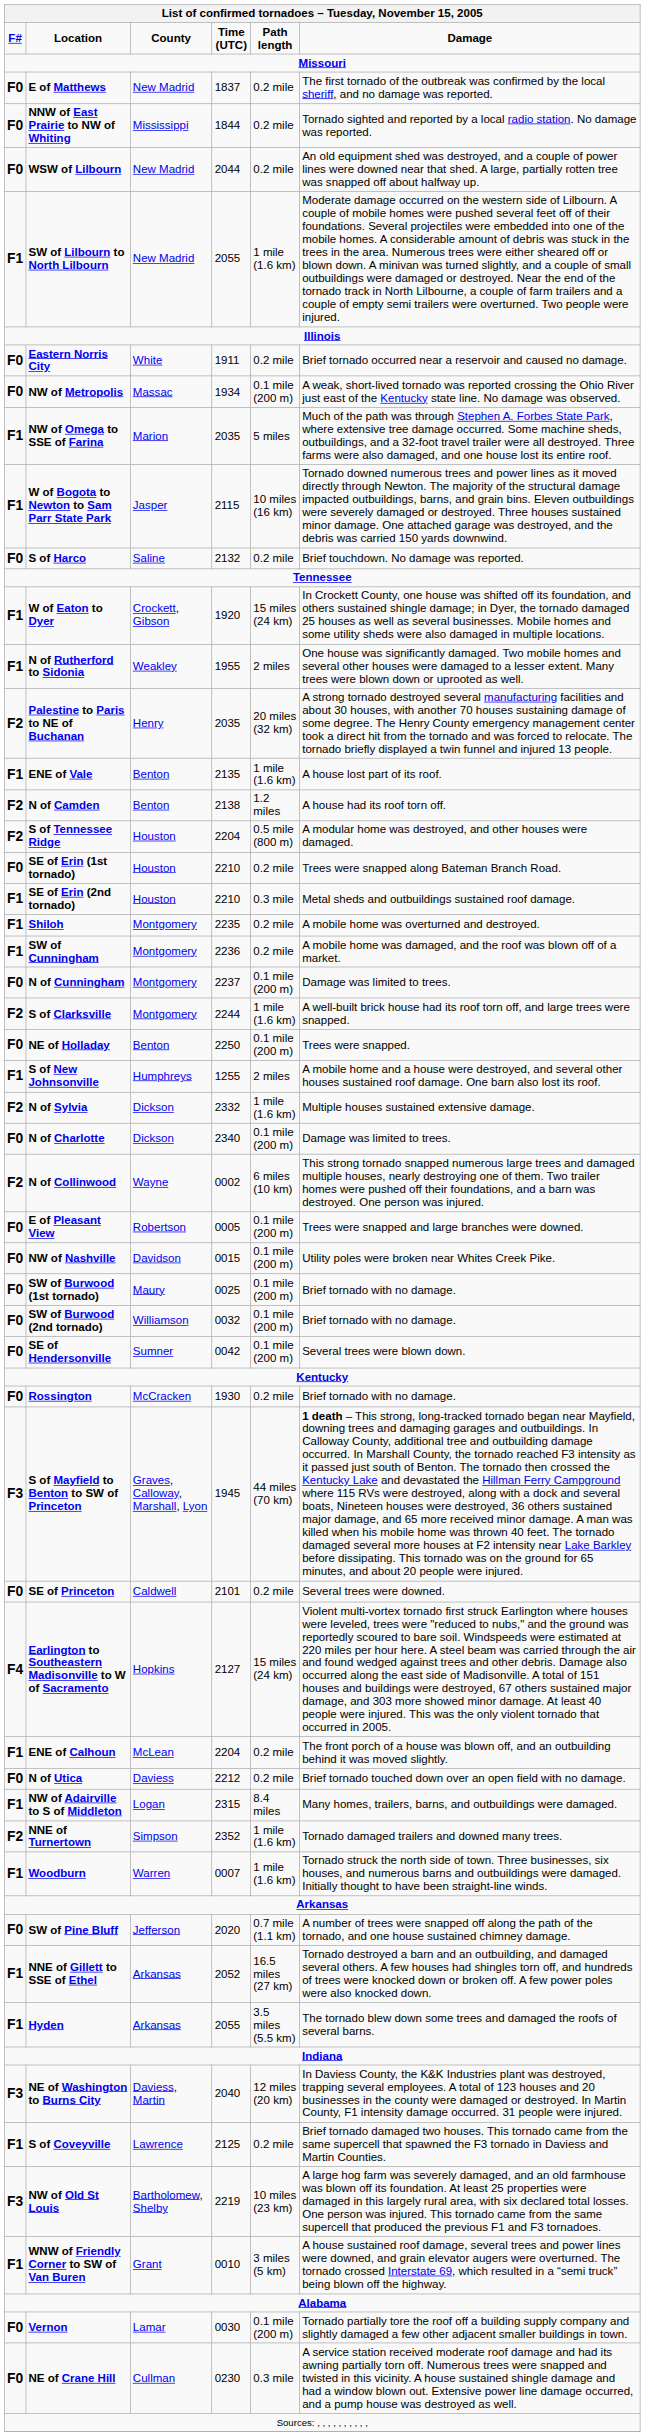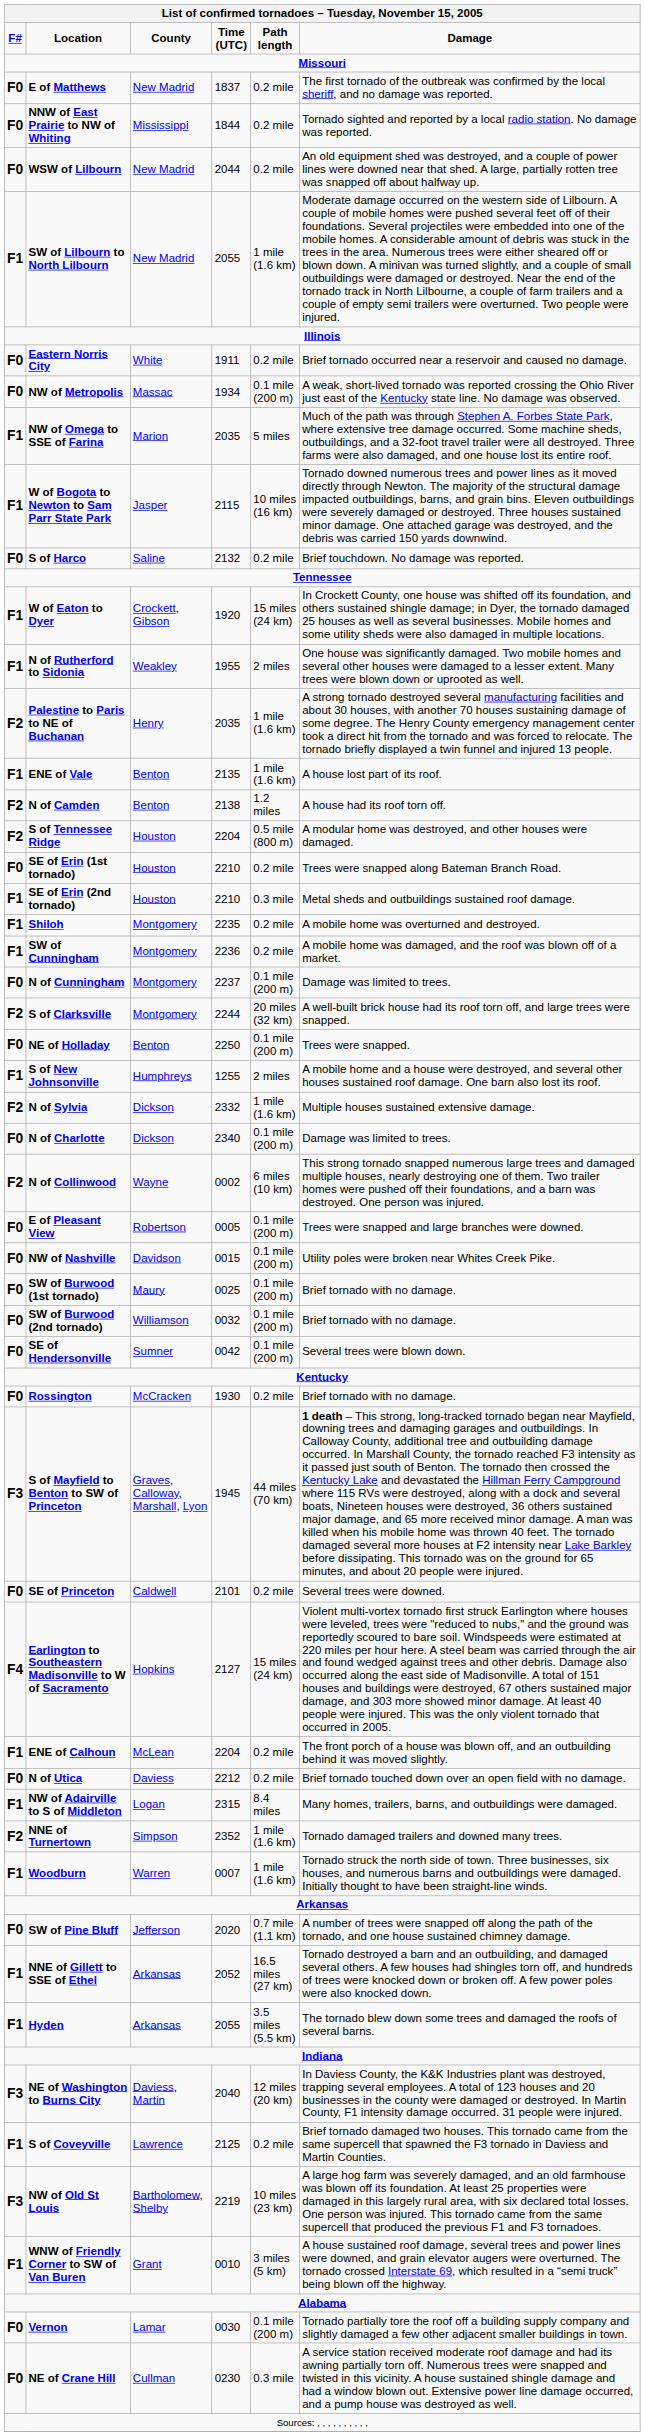(275, 723) 20 miles (32 km) -> (274, 723) 1 mile (1.6 km)
(274, 1013) 1 mile (1.6 km) -> (275, 1013) 20 miles (32 km)
